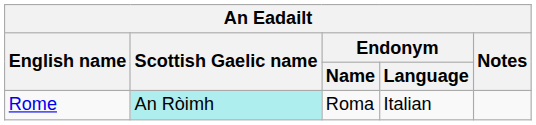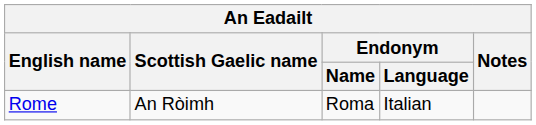(174, 104) paleturquoise background -> (174, 104) no background
